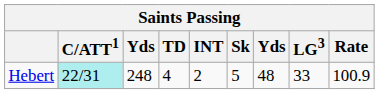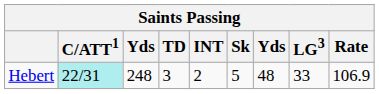(167, 75) 4 -> (167, 75) 3
(351, 75) 100.9 -> (351, 75) 106.9
